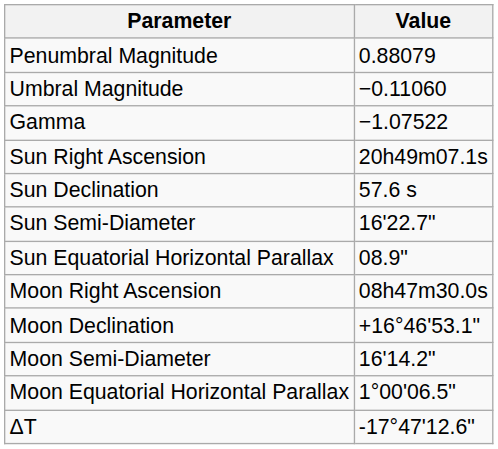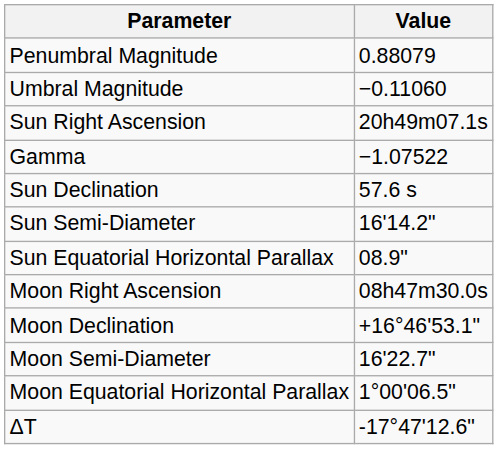rows swapped: (47, 122) <-> (108, 156)
(397, 223) 16'22.7" -> (397, 223) 16'14.2"
(397, 358) 16'14.2" -> (397, 358) 16'22.7"
